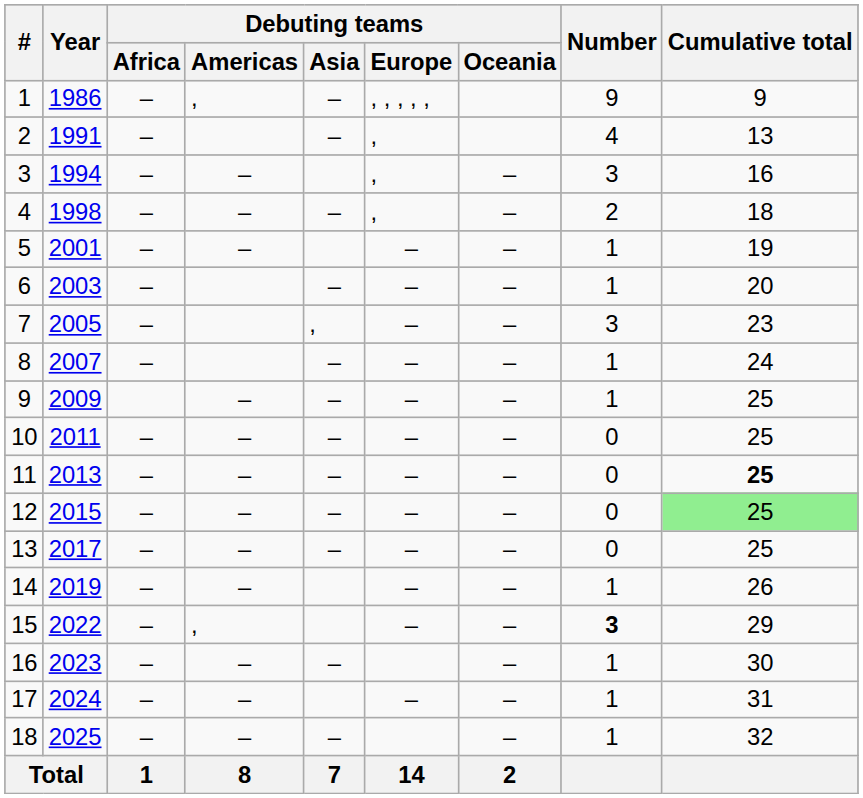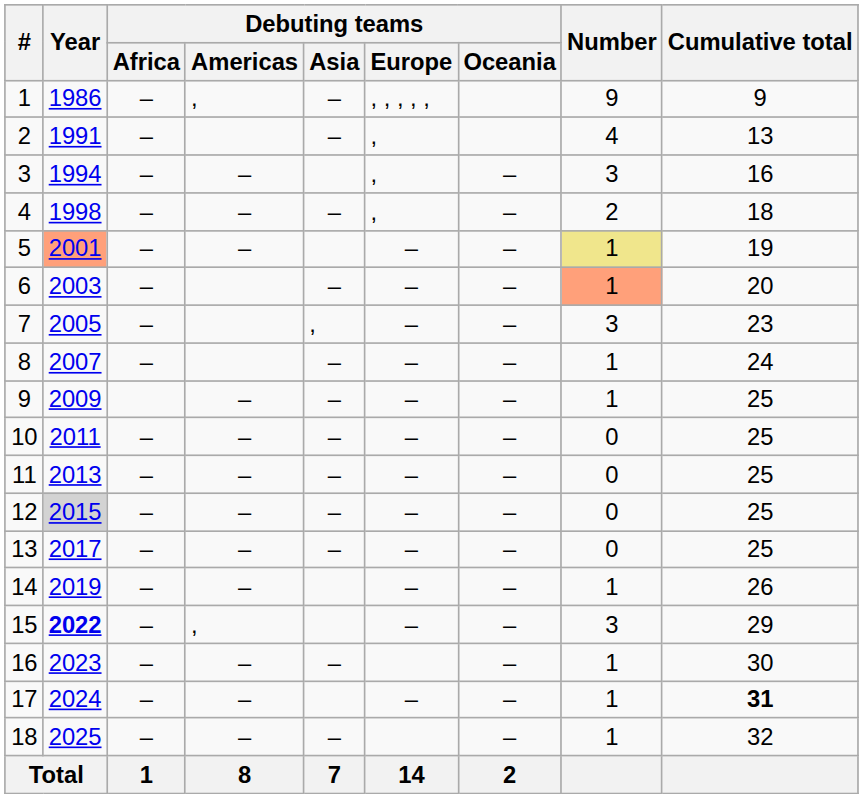(75, 249) no background -> (75, 249) lightsalmon background
(612, 249) no background -> (612, 249) khaki background
(612, 287) no background -> (612, 287) lightsalmon background
(760, 474) bold -> (760, 474) normal
(75, 512) no background -> (75, 512) lightgrey background
(760, 512) lightgreen background -> (760, 512) no background
(75, 625) normal -> (75, 625) bold
(612, 625) bold -> (612, 625) normal
(760, 700) normal -> (760, 700) bold
